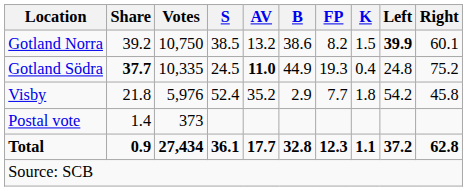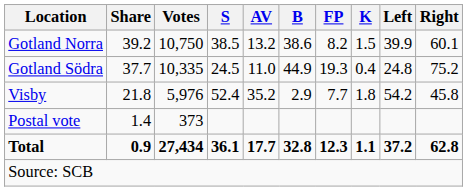(398, 43) bold -> (398, 43) normal
(137, 69) bold -> (137, 69) normal
(262, 69) bold -> (262, 69) normal
